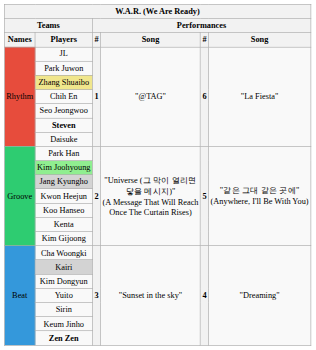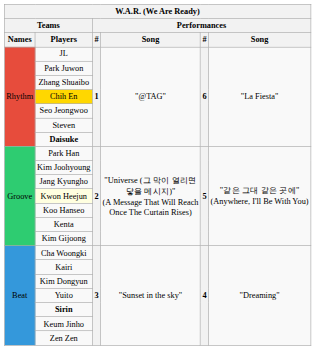(64, 82) khaki background -> (64, 82) no background
(64, 96) no background -> (64, 96) gold background
(64, 125) bold -> (64, 125) normal
(64, 139) normal -> (64, 139) bold
(64, 167) lightgreen background -> (64, 167) no background
(64, 182) lightgrey background -> (64, 182) no background
(64, 196) no background -> (64, 196) lightyellow background
(64, 267) lightgrey background -> (64, 267) no background
(64, 309) normal -> (64, 309) bold
(64, 338) bold -> (64, 338) normal
